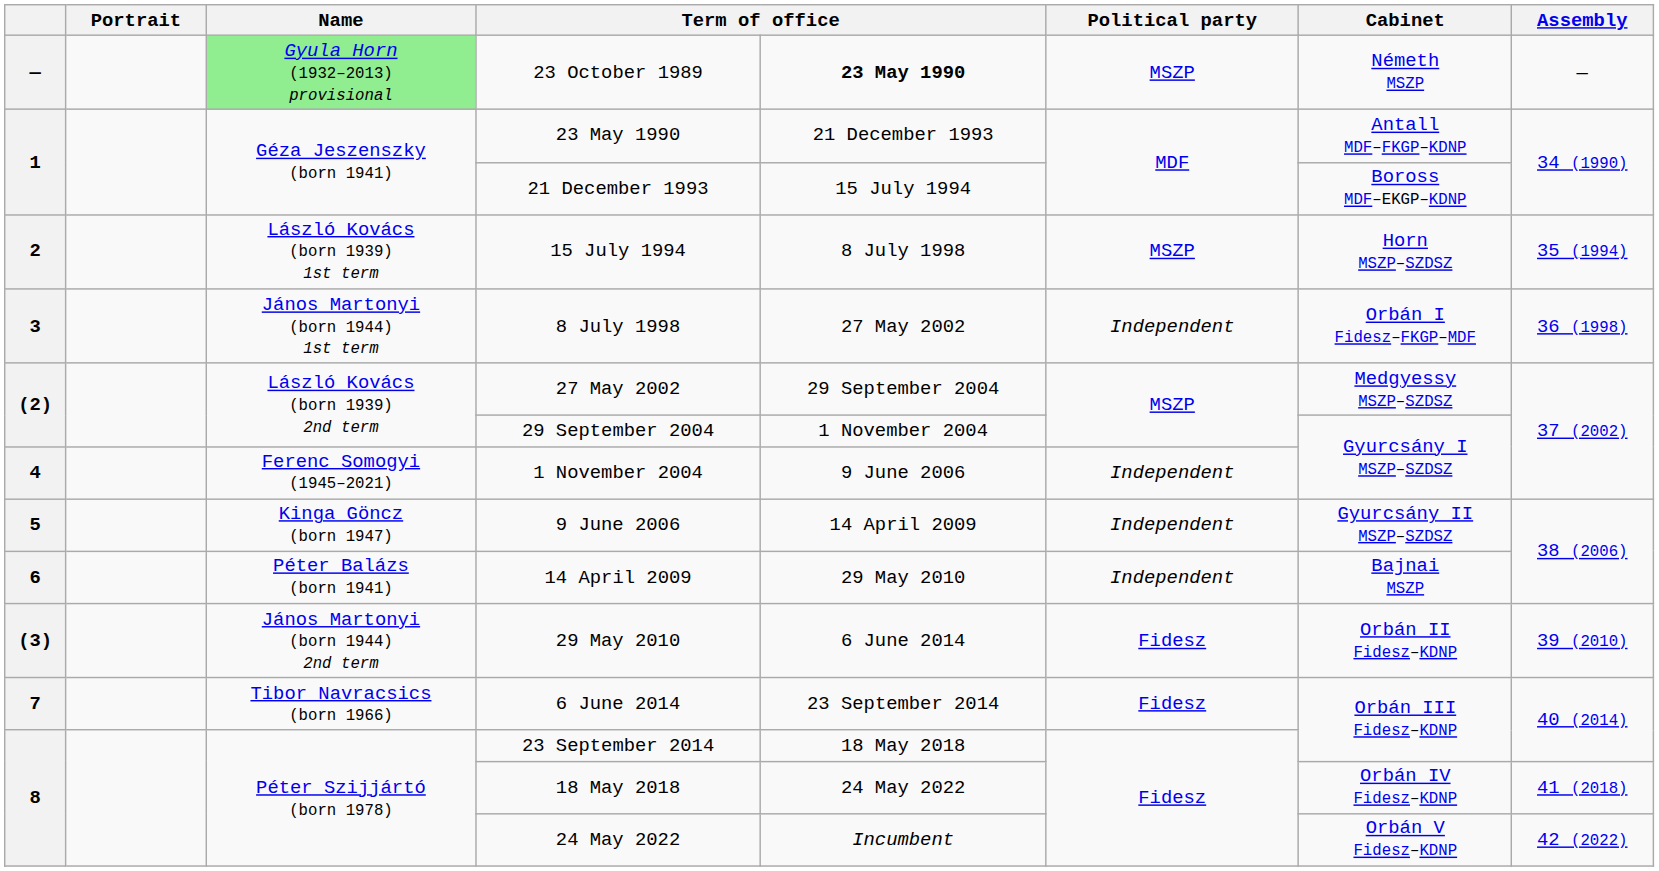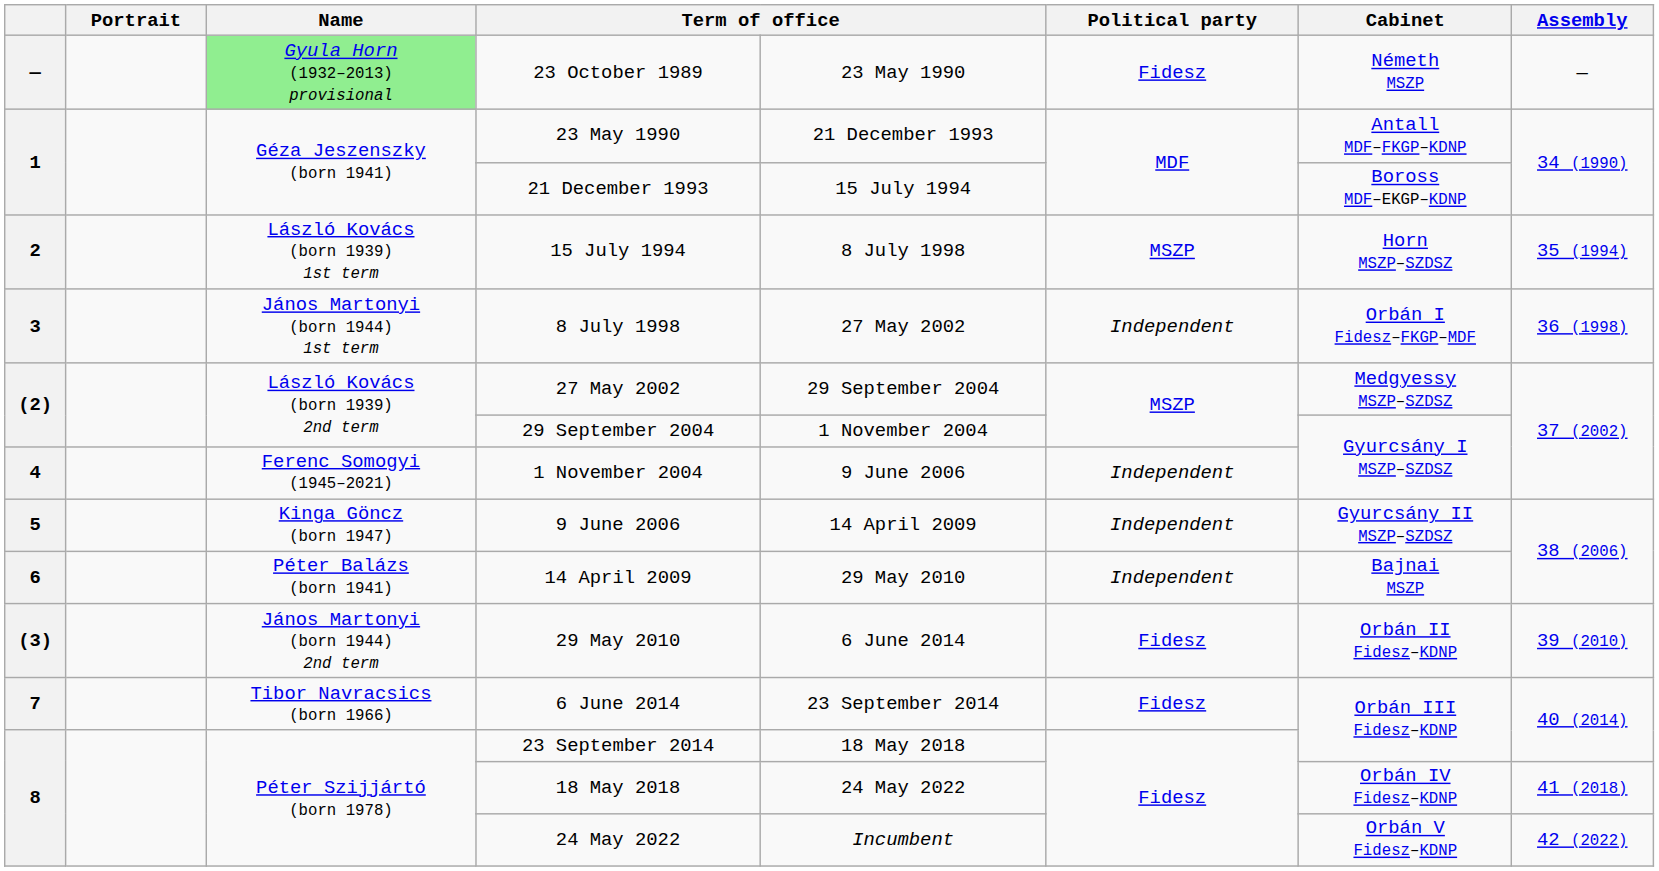(903, 73) bold -> (903, 73) normal
(1172, 73) MSZP -> (1172, 73) Fidesz
